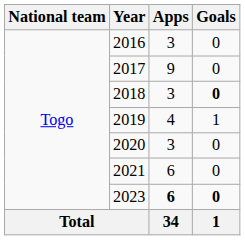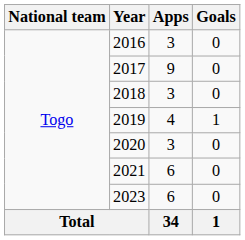(216, 94) bold -> (216, 94) normal
(171, 196) bold -> (171, 196) normal
(216, 196) bold -> (216, 196) normal
